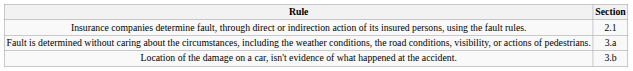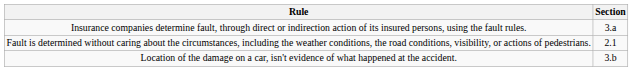(611, 27) 2.1 -> (611, 27) 3.a
(611, 43) 3.a -> (611, 43) 2.1
